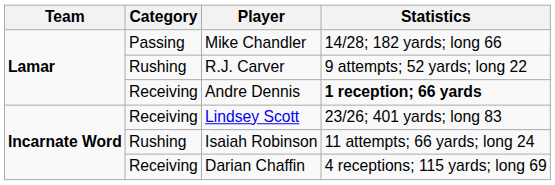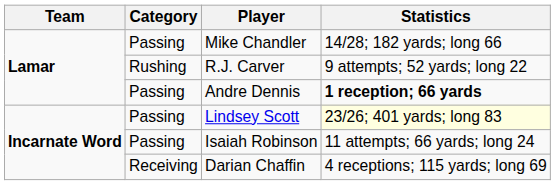(163, 92) Receiving -> (157, 92) Passing
(163, 117) Receiving -> (157, 117) Passing
(413, 117) no background -> (413, 117) lightyellow background
(158, 141) Rushing -> (157, 141) Passing
